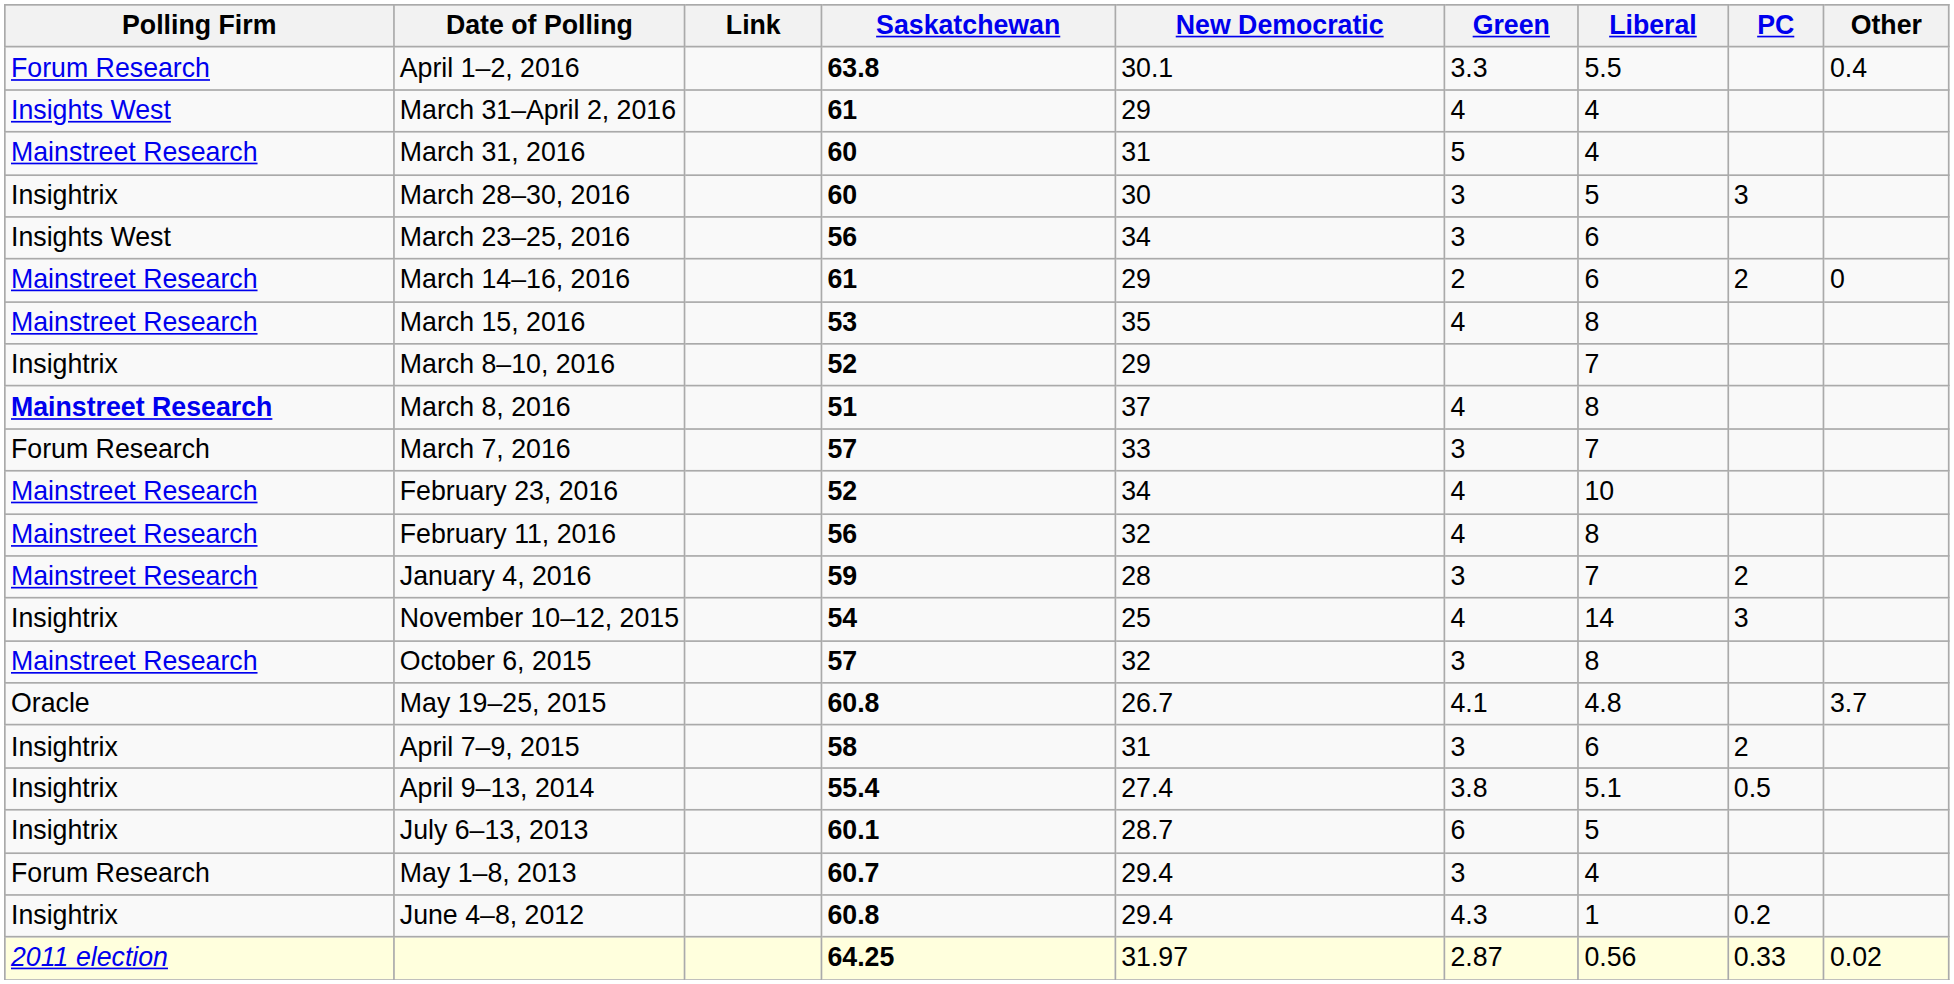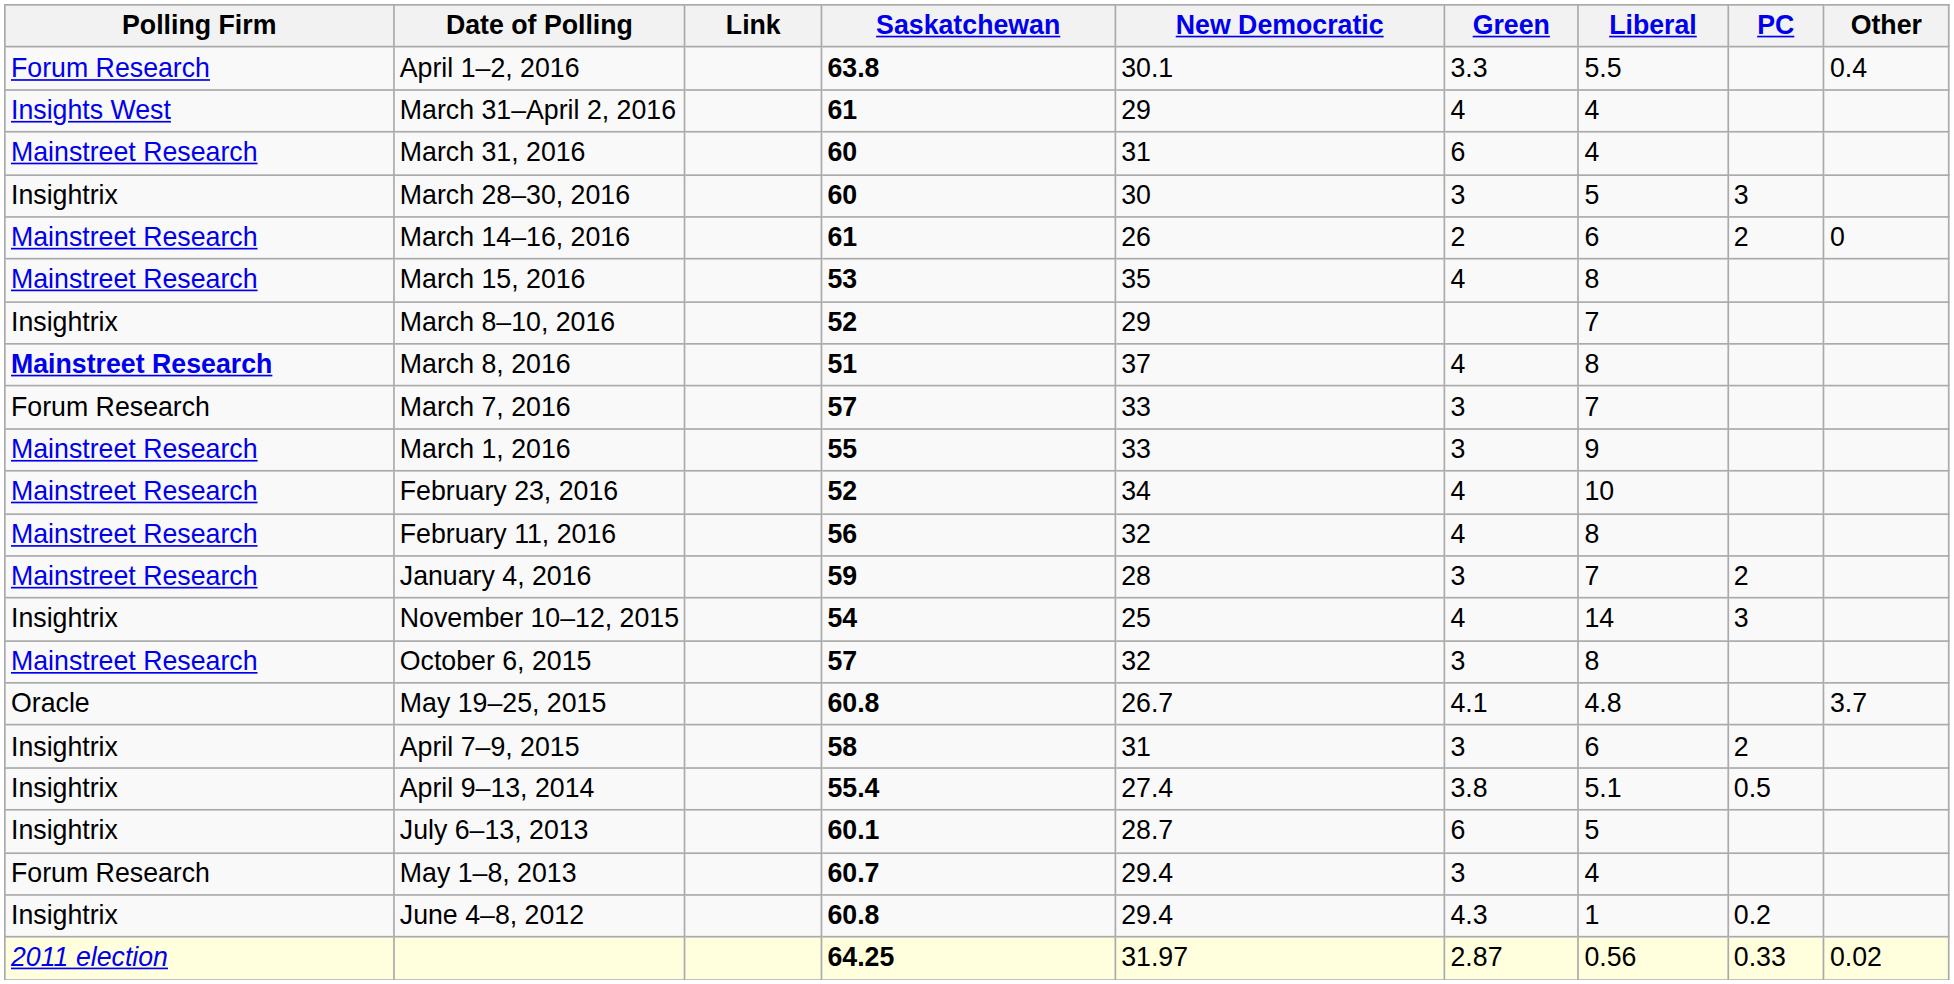(1458, 152) 5 -> (1458, 152) 6
- row: (515, 237)
(1136, 279) 29 -> (1136, 237) 26
+ row: (485, 449)
